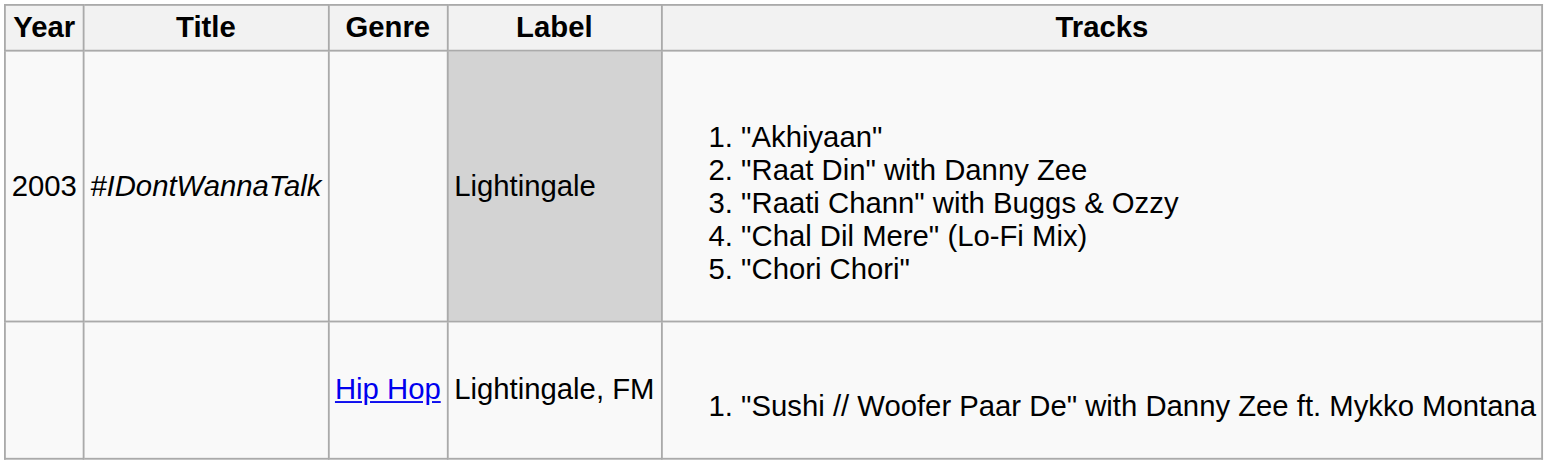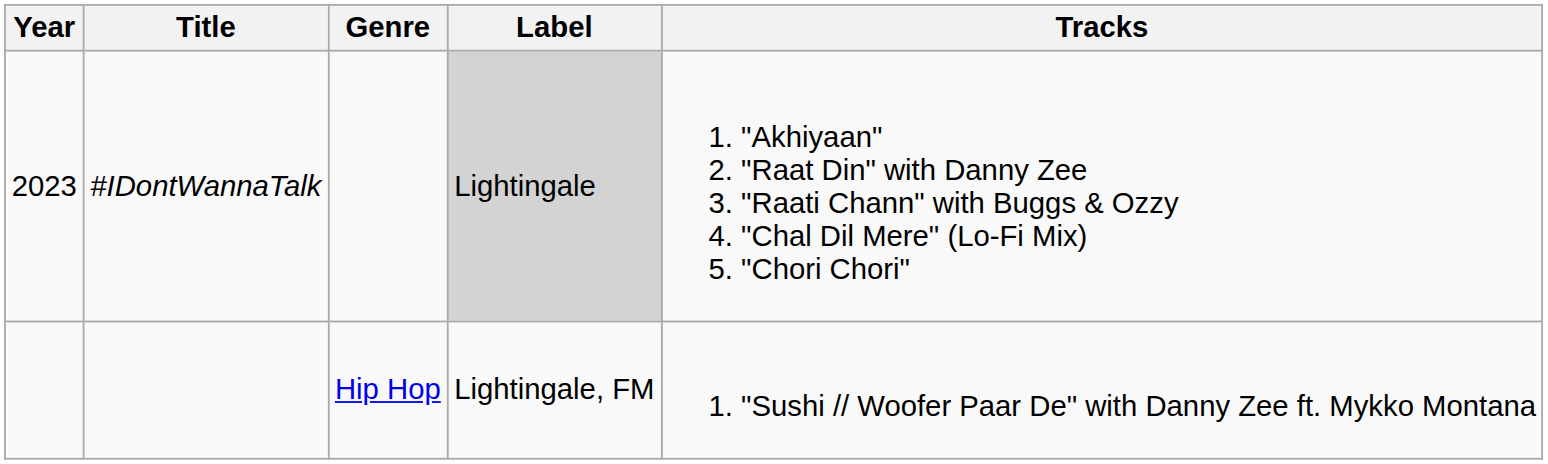(44, 185) 2003 -> (44, 185) 2023
